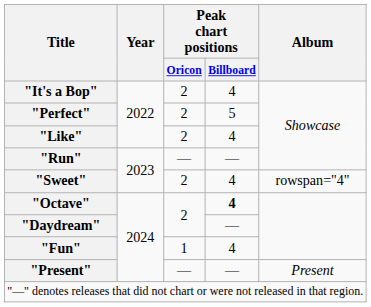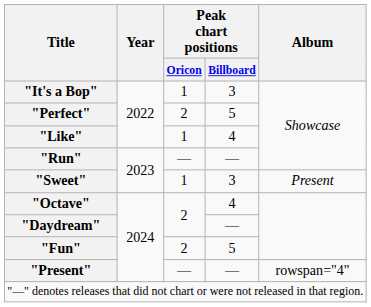(184, 92) 2 -> (184, 92) 1
(232, 92) 4 -> (232, 92) 3
(184, 136) 2 -> (184, 136) 1
(184, 181) 2 -> (184, 181) 1
(232, 181) 4 -> (232, 181) 3
(313, 181) rowspan="4" -> (313, 181) Present
(232, 203) bold -> (232, 203) normal
(184, 248) 1 -> (184, 248) 2
(232, 248) 4 -> (232, 248) 5
(313, 270) Present -> (313, 270) rowspan="4"
